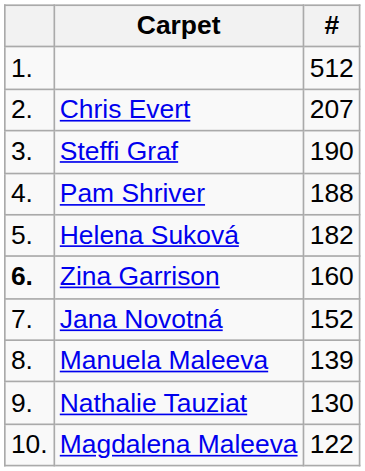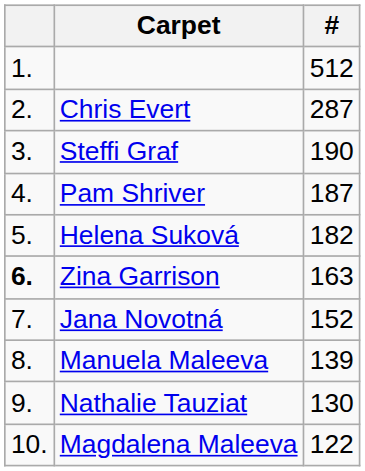(332, 109) 207 -> (332, 109) 287
(332, 193) 188 -> (332, 193) 187
(332, 277) 160 -> (332, 277) 163
